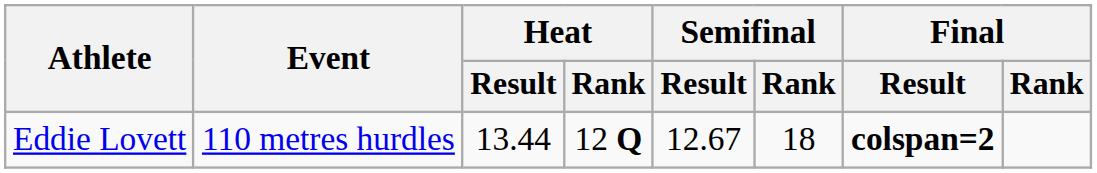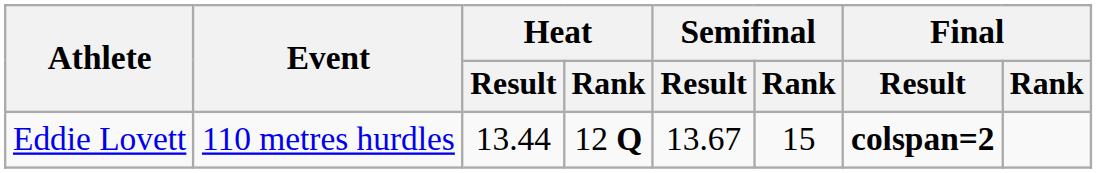(704, 139) 12.67 -> (704, 139) 13.67
(799, 139) 18 -> (799, 139) 15
